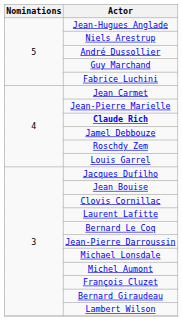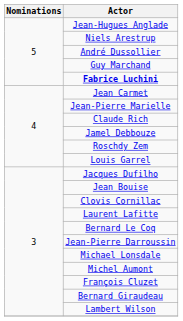(120, 79) normal -> (120, 79) bold
(120, 120) bold -> (120, 120) normal
